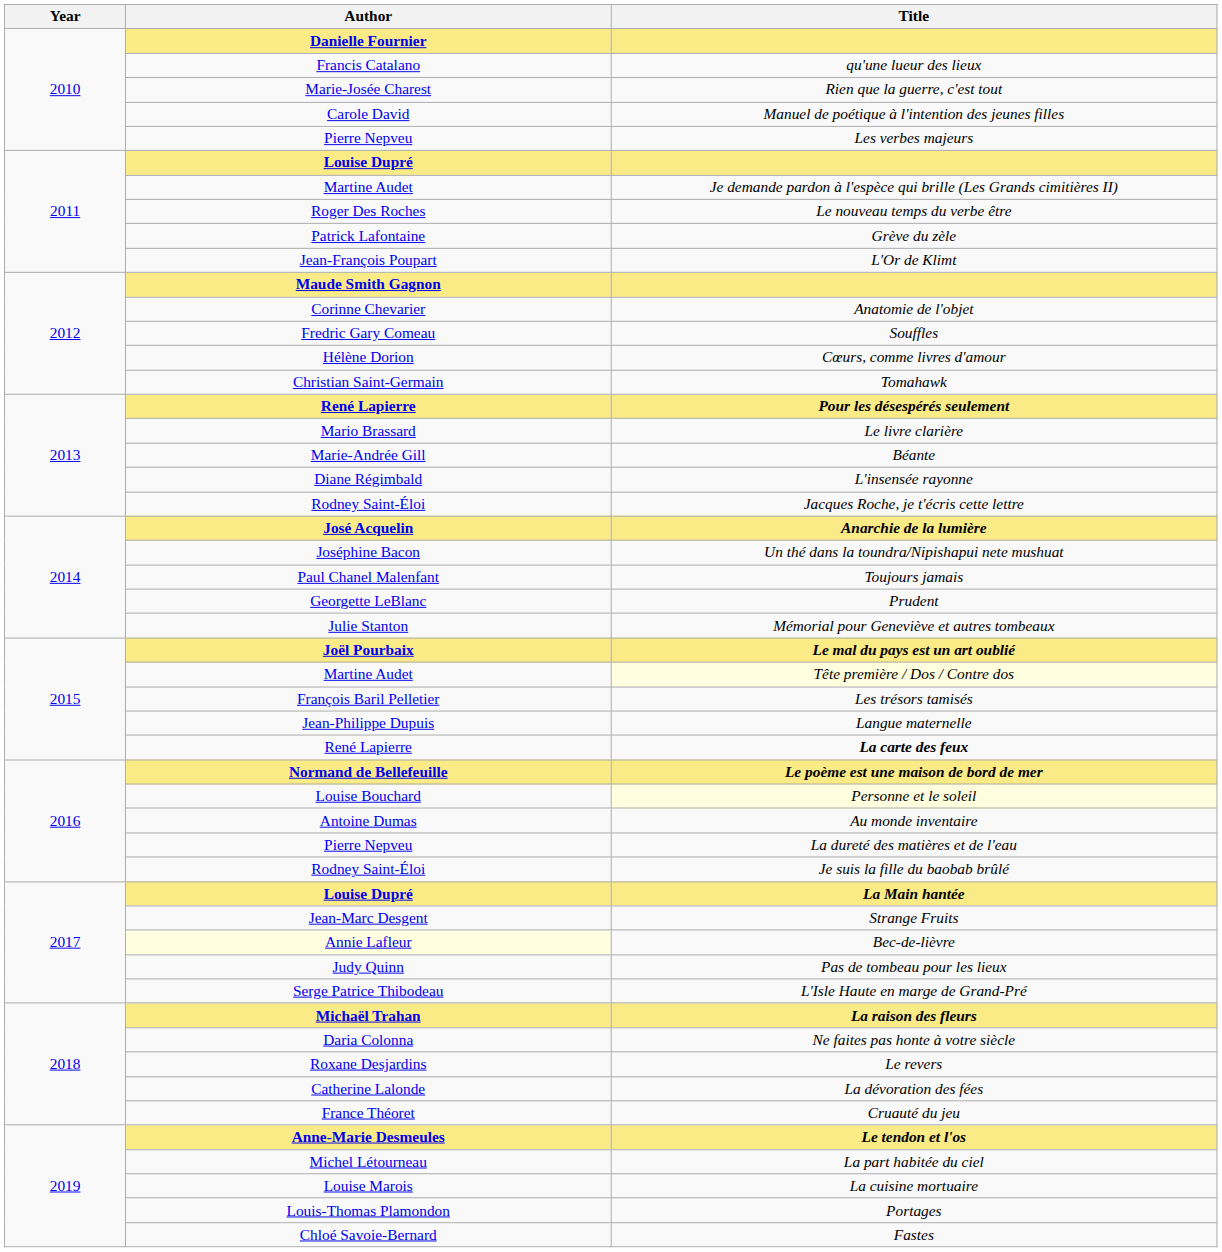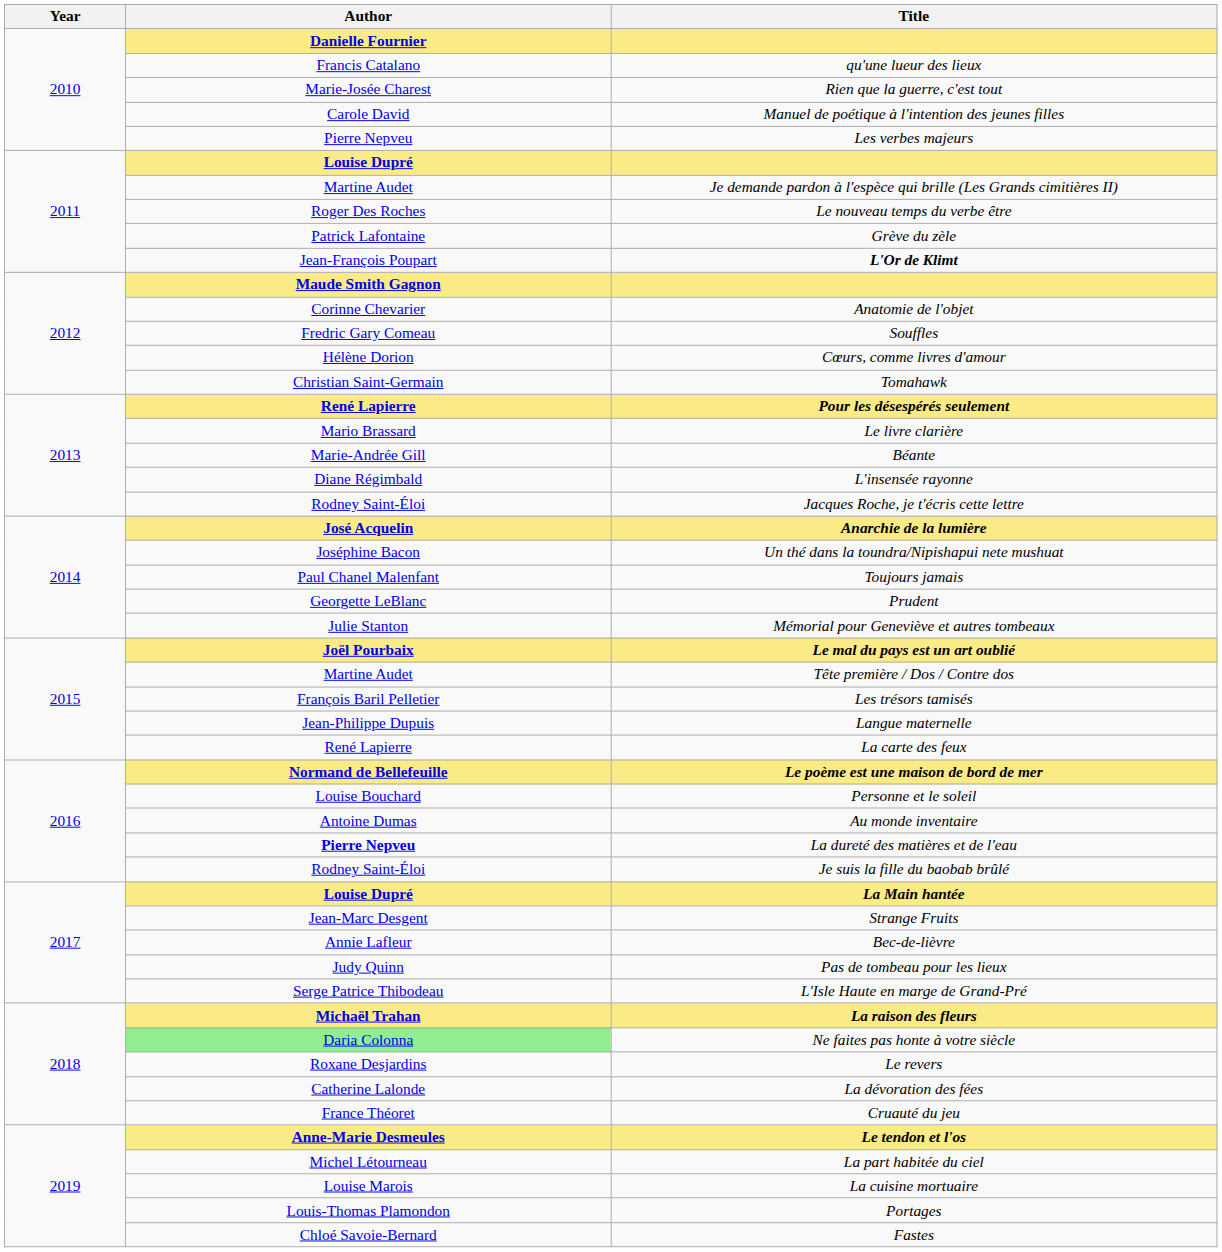(914, 260) normal -> (914, 260) bold
(914, 674) lightyellow background -> (914, 674) no background
(914, 747) bold -> (914, 747) normal
(914, 796) lightyellow background -> (914, 796) no background
(368, 844) normal -> (368, 844) bold
(368, 942) lightyellow background -> (368, 942) no background
(368, 1039) no background -> (368, 1039) lightgreen background
